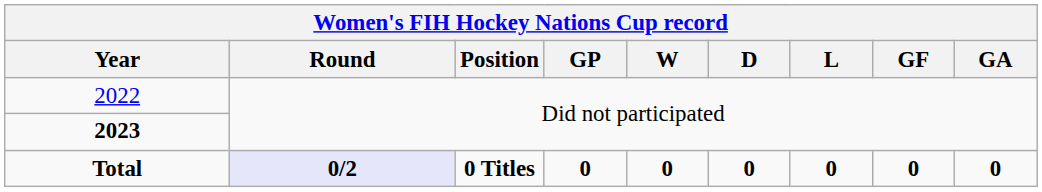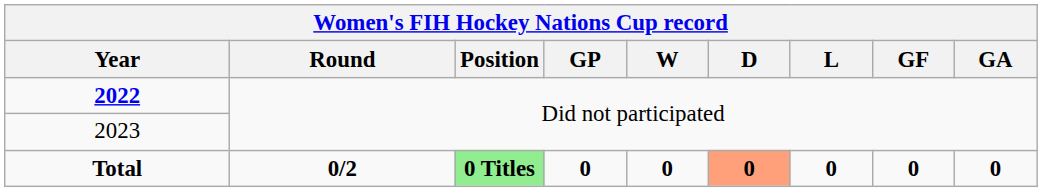(117, 95) normal -> (117, 95) bold
(117, 131) bold -> (117, 131) normal
(342, 167) lavender background -> (342, 167) no background
(499, 167) no background -> (499, 167) lightgreen background
(749, 167) no background -> (749, 167) lightsalmon background
